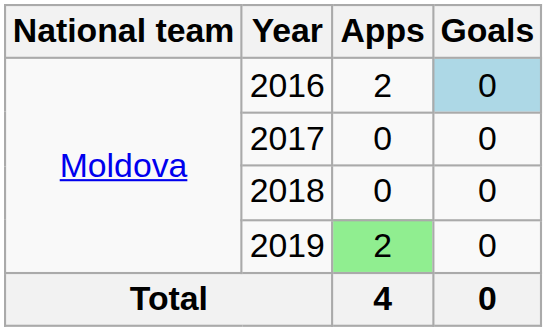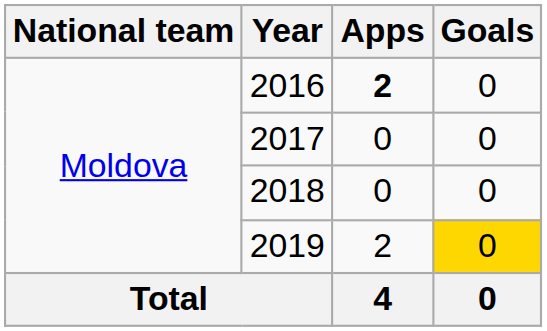(383, 84) normal -> (383, 84) bold
(487, 84) lightblue background -> (487, 84) no background
(383, 245) lightgreen background -> (383, 245) no background
(487, 245) no background -> (487, 245) gold background
